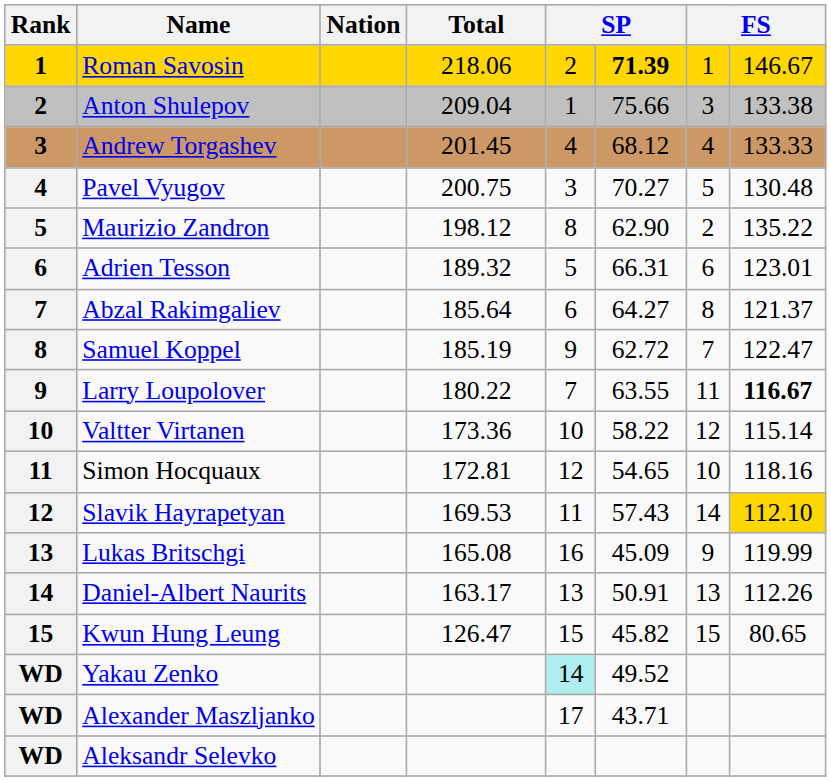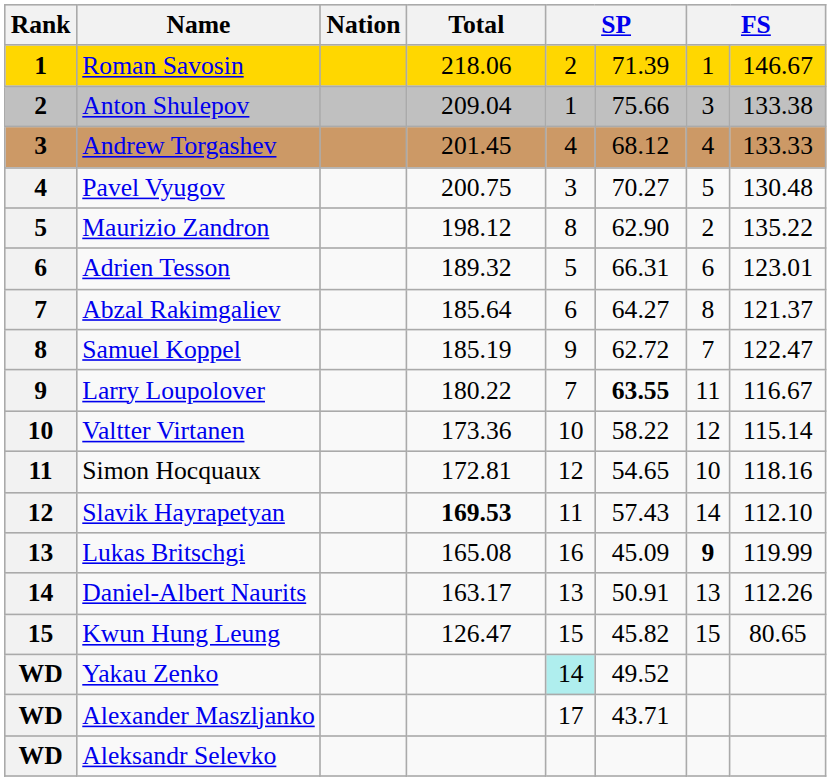(641, 65) bold -> (641, 65) normal
(641, 390) normal -> (641, 390) bold
(778, 390) bold -> (778, 390) normal
(476, 512) normal -> (476, 512) bold
(778, 512) gold background -> (778, 512) no background
(708, 552) normal -> (708, 552) bold
